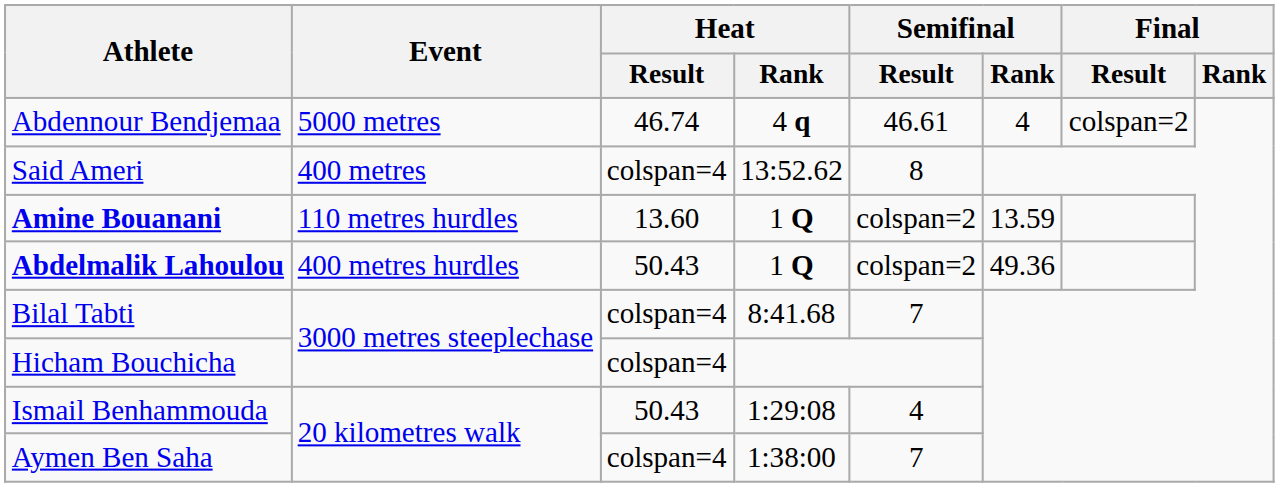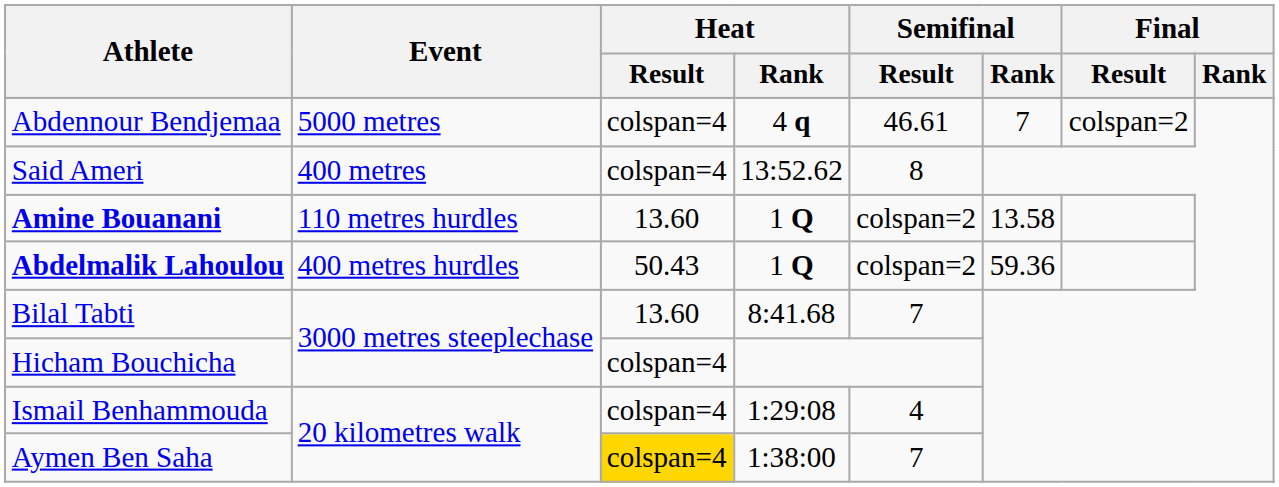(667, 122) 46.74 -> (667, 122) colspan=4
(1022, 122) 4 -> (1022, 122) 7
(1022, 218) 13.59 -> (1022, 218) 13.58
(1022, 266) 49.36 -> (1022, 266) 59.36
(667, 314) colspan=4 -> (667, 314) 13.60
(667, 410) 50.43 -> (667, 410) colspan=4
(667, 458) no background -> (667, 458) gold background
